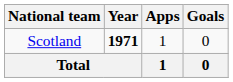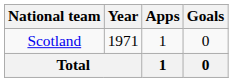(123, 41) bold -> (123, 41) normal
